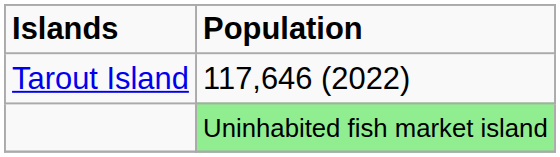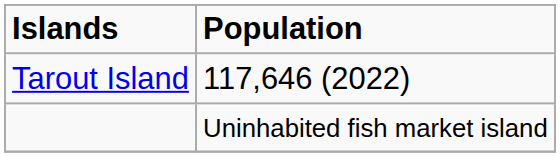(375, 128) lightgreen background -> (375, 128) no background
